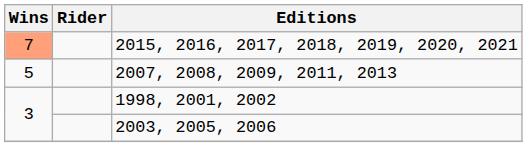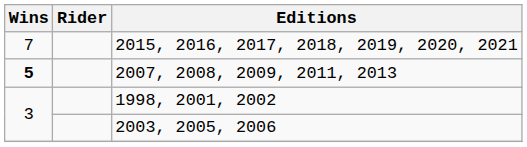(29, 46) lightsalmon background -> (29, 46) no background
(29, 73) normal -> (29, 73) bold
